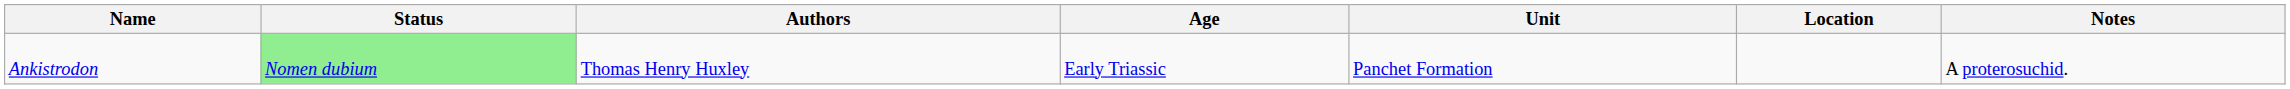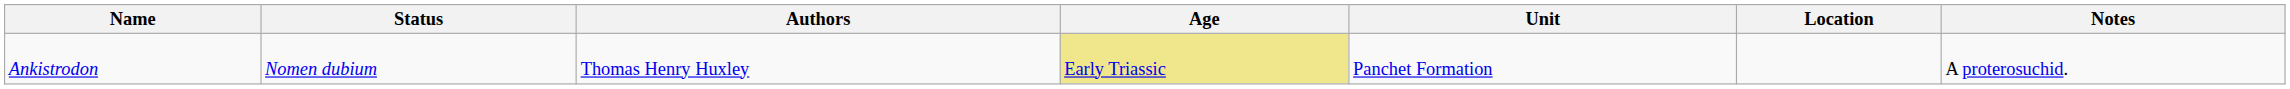(321, 68) lightgreen background -> (321, 68) no background
(1115, 68) no background -> (1115, 68) khaki background
